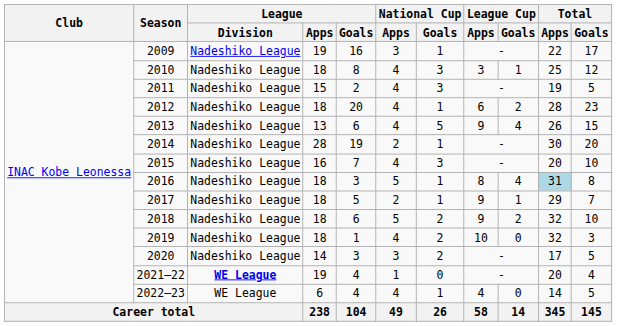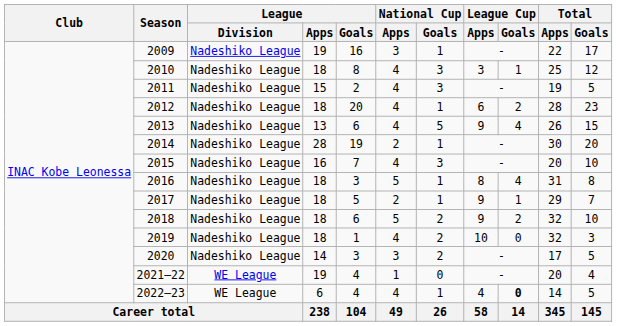(555, 182) lightblue background -> (555, 182) no background
(245, 275) bold -> (245, 275) normal
(518, 293) normal -> (518, 293) bold
